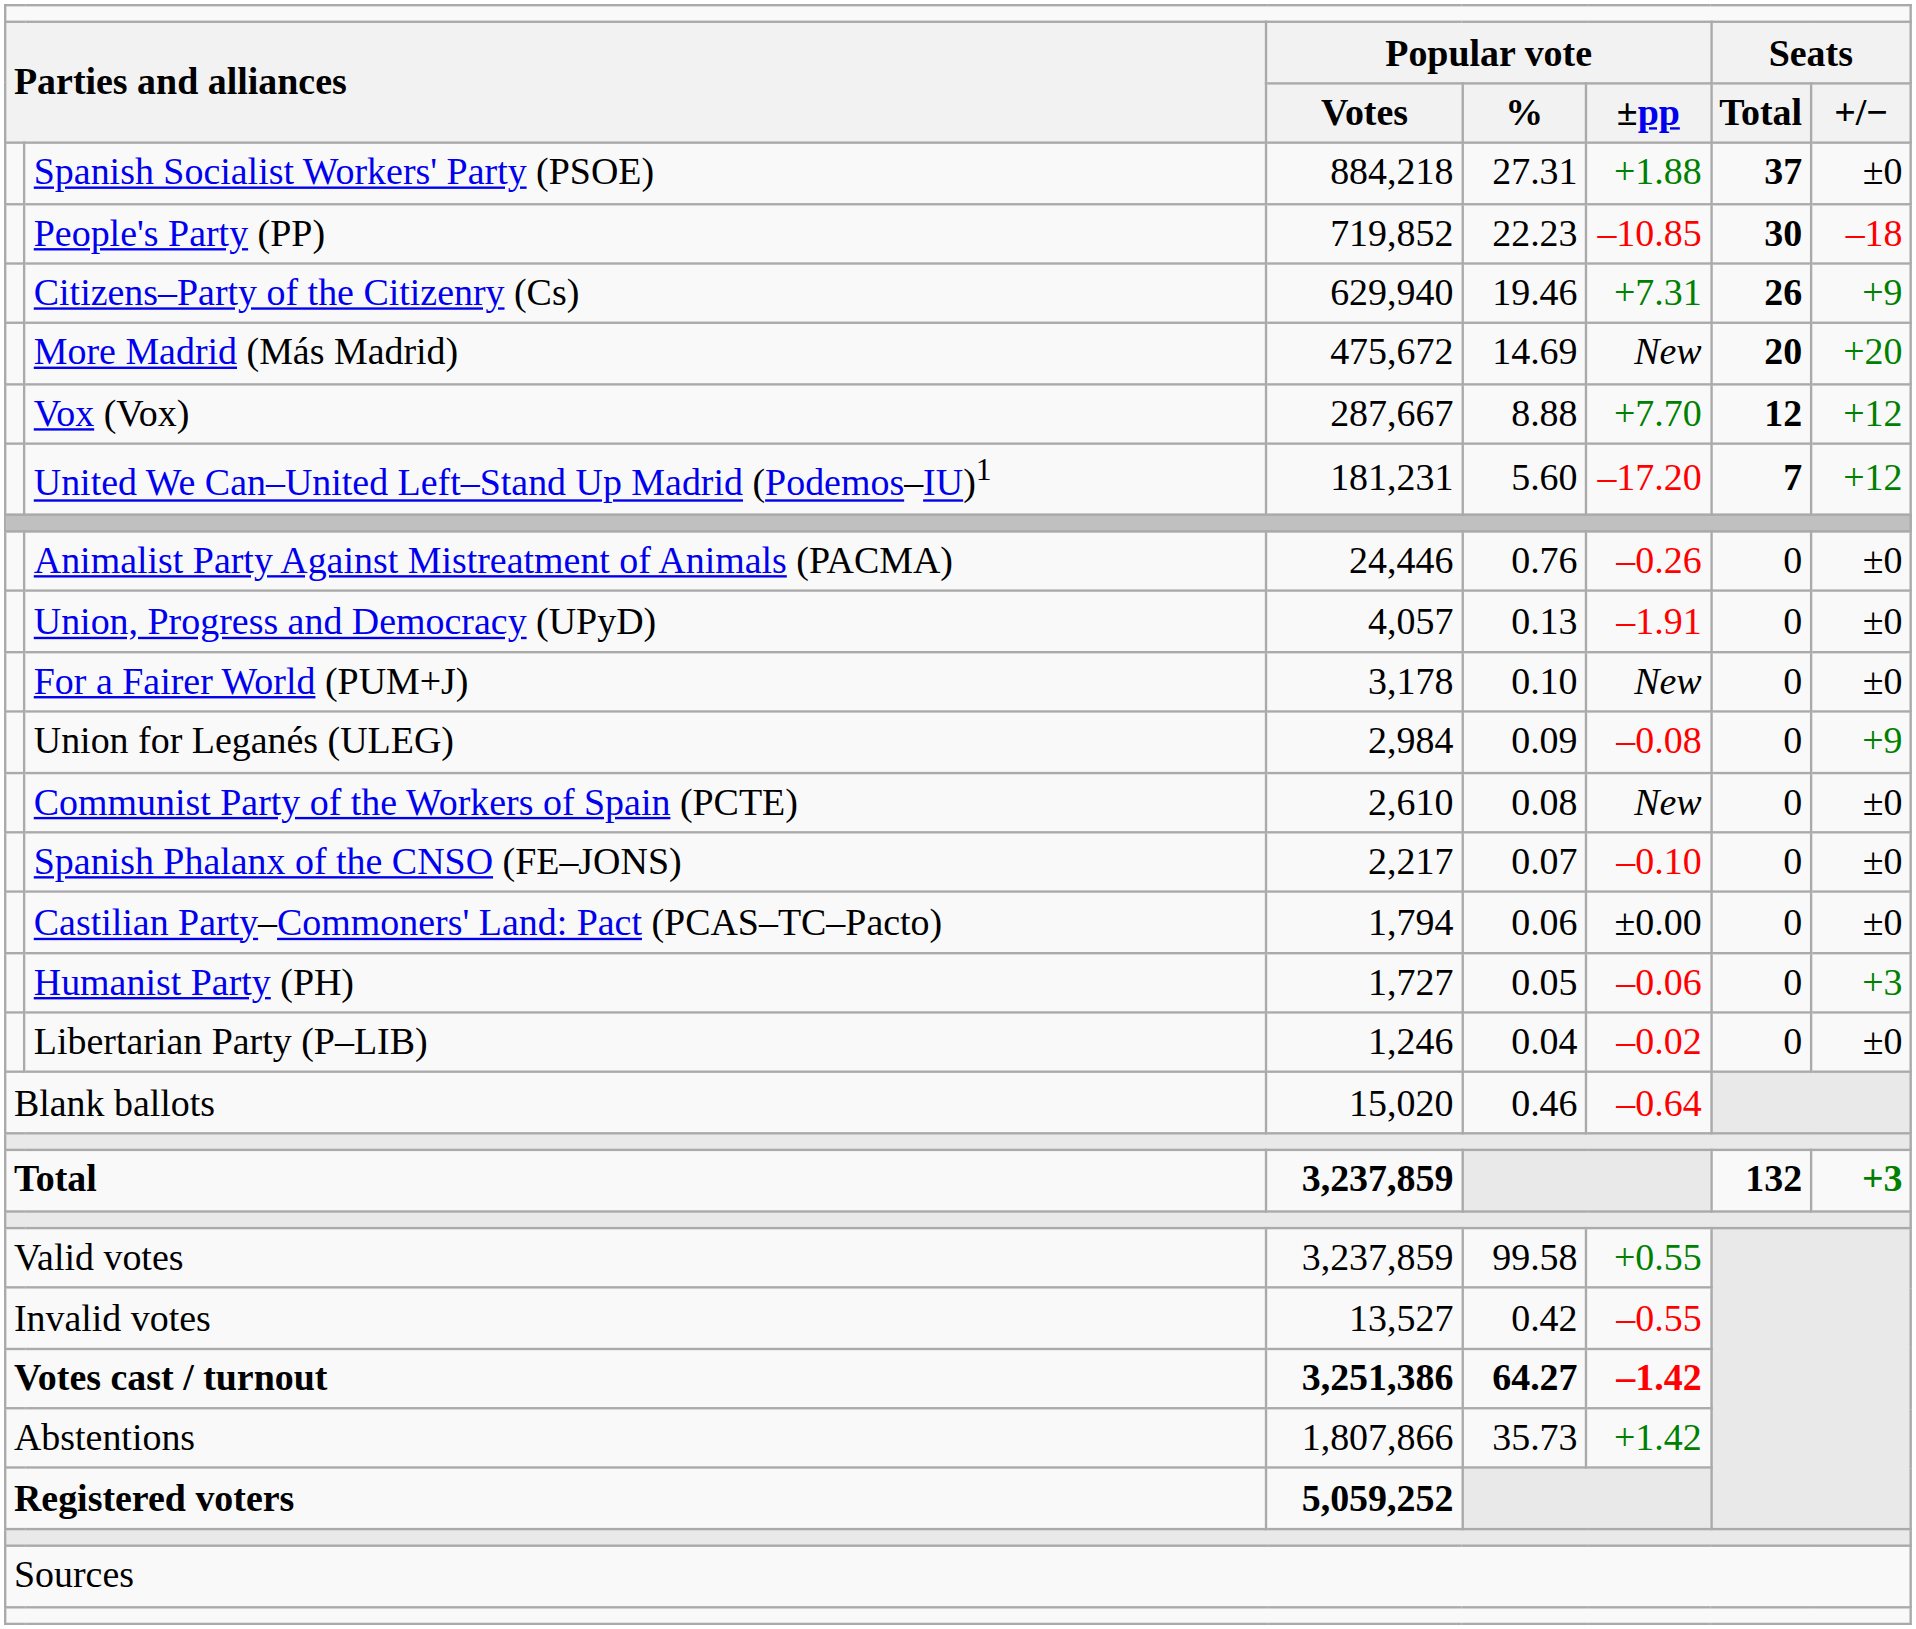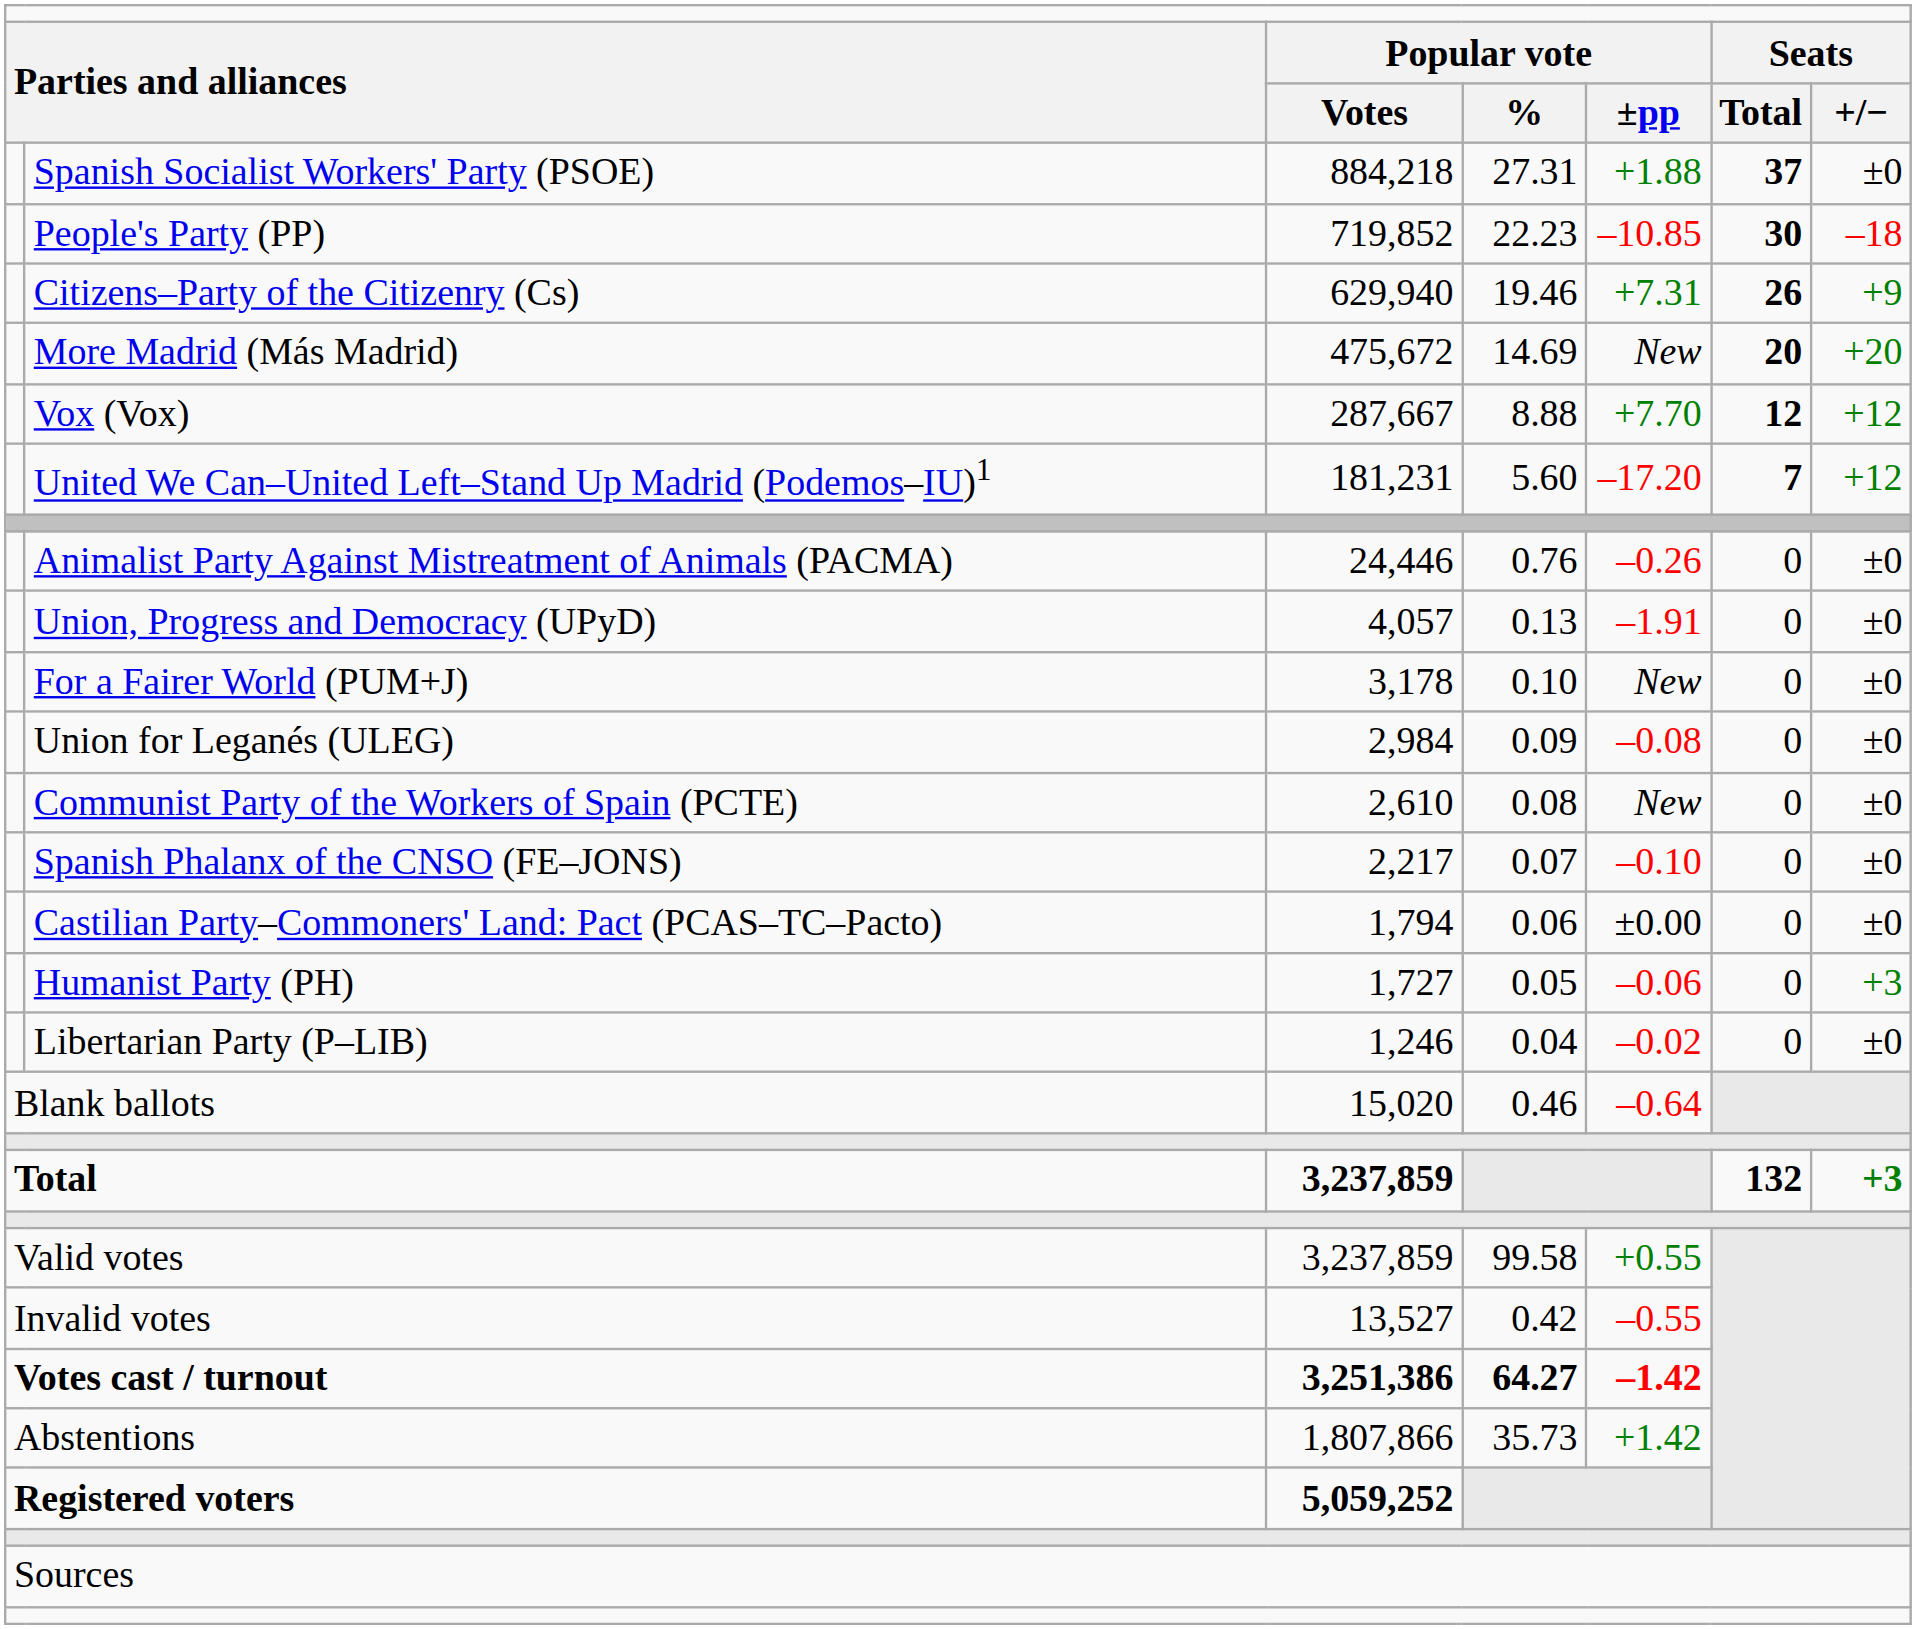(1882, 741) +9 -> (1883, 741) ±0
